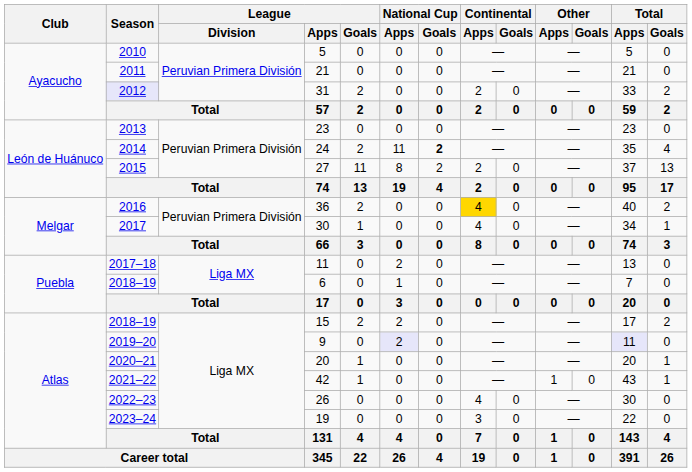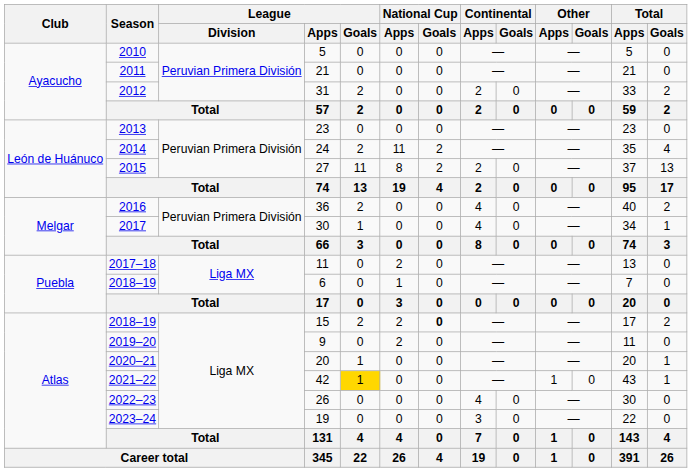(132, 91) lavender background -> (132, 91) no background
(439, 149) bold -> (439, 149) normal
(478, 206) gold background -> (478, 206) no background
(439, 322) normal -> (439, 322) bold
(399, 341) lavender background -> (399, 341) no background
(629, 341) lavender background -> (629, 341) no background
(360, 380) no background -> (360, 380) gold background
